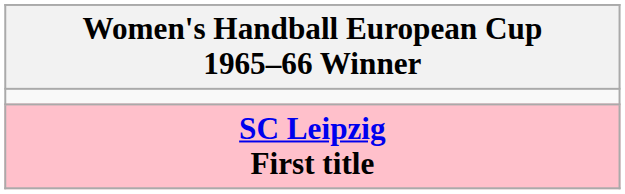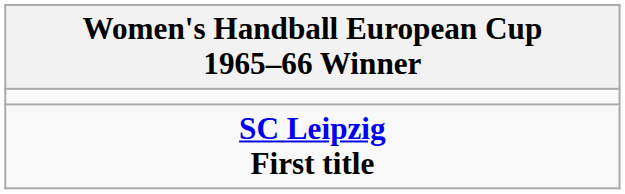(312, 145) pink background -> (312, 145) no background
